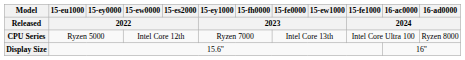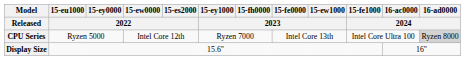(440, 36) no background -> (440, 36) lightgrey background
